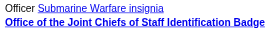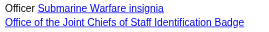(135, 22) bold -> (125, 22) normal
